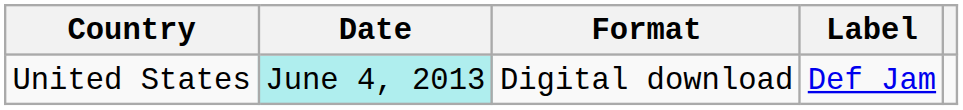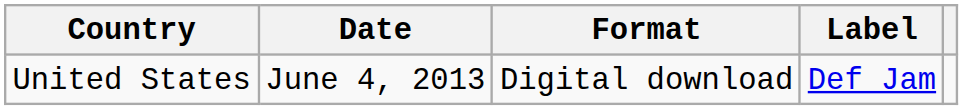(375, 80) paleturquoise background -> (375, 80) no background
